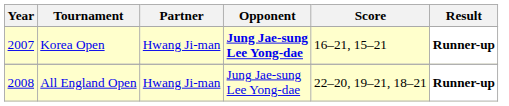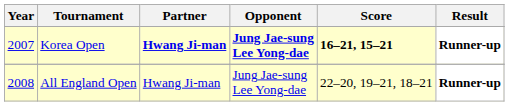(182, 45) normal -> (185, 45) bold
(351, 45) normal -> (356, 45) bold
